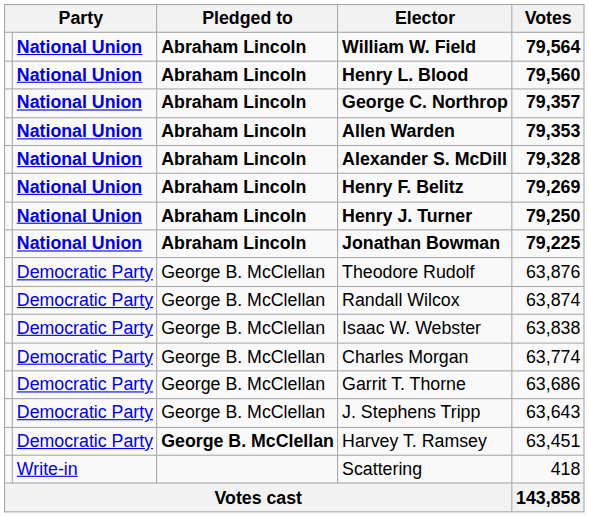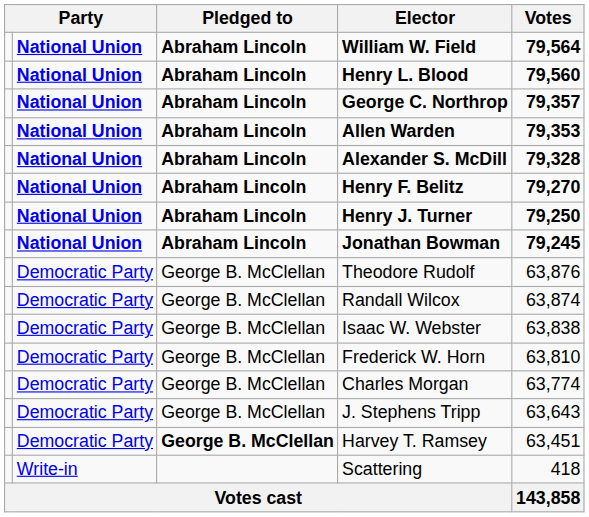(553, 187) 79,269 -> (553, 187) 79,270
(553, 243) 79,225 -> (553, 243) 79,245
+ row: (414, 356)
- row: (404, 384)
